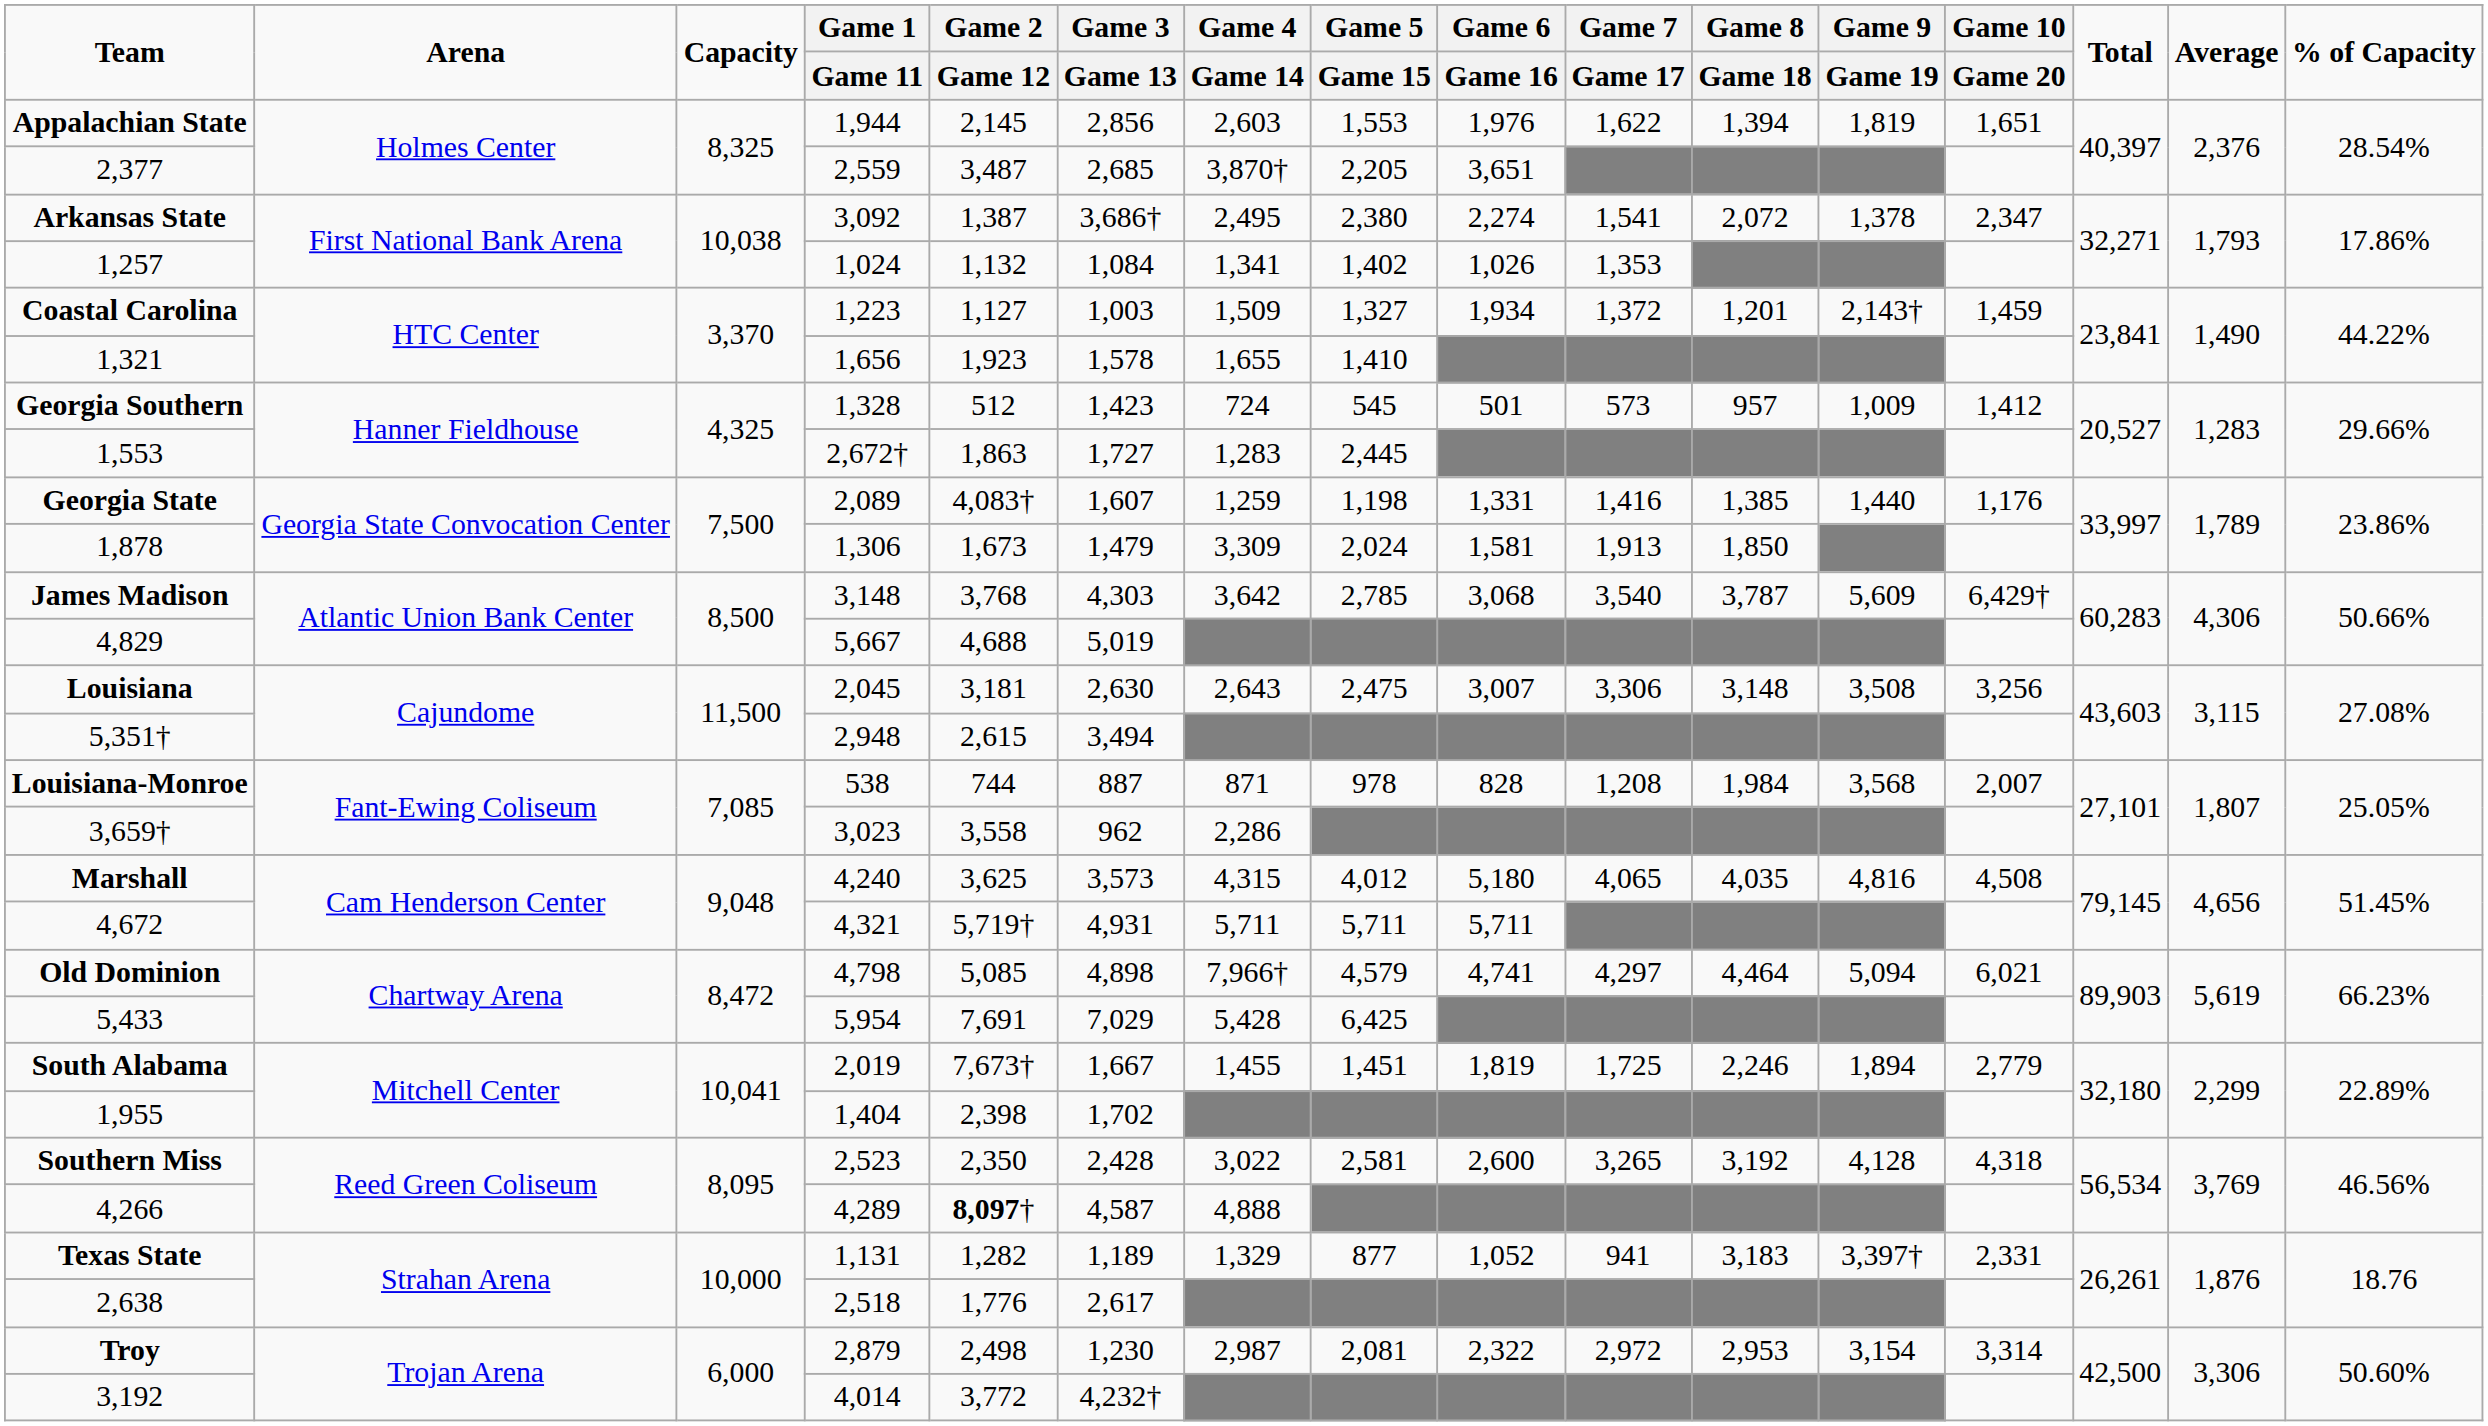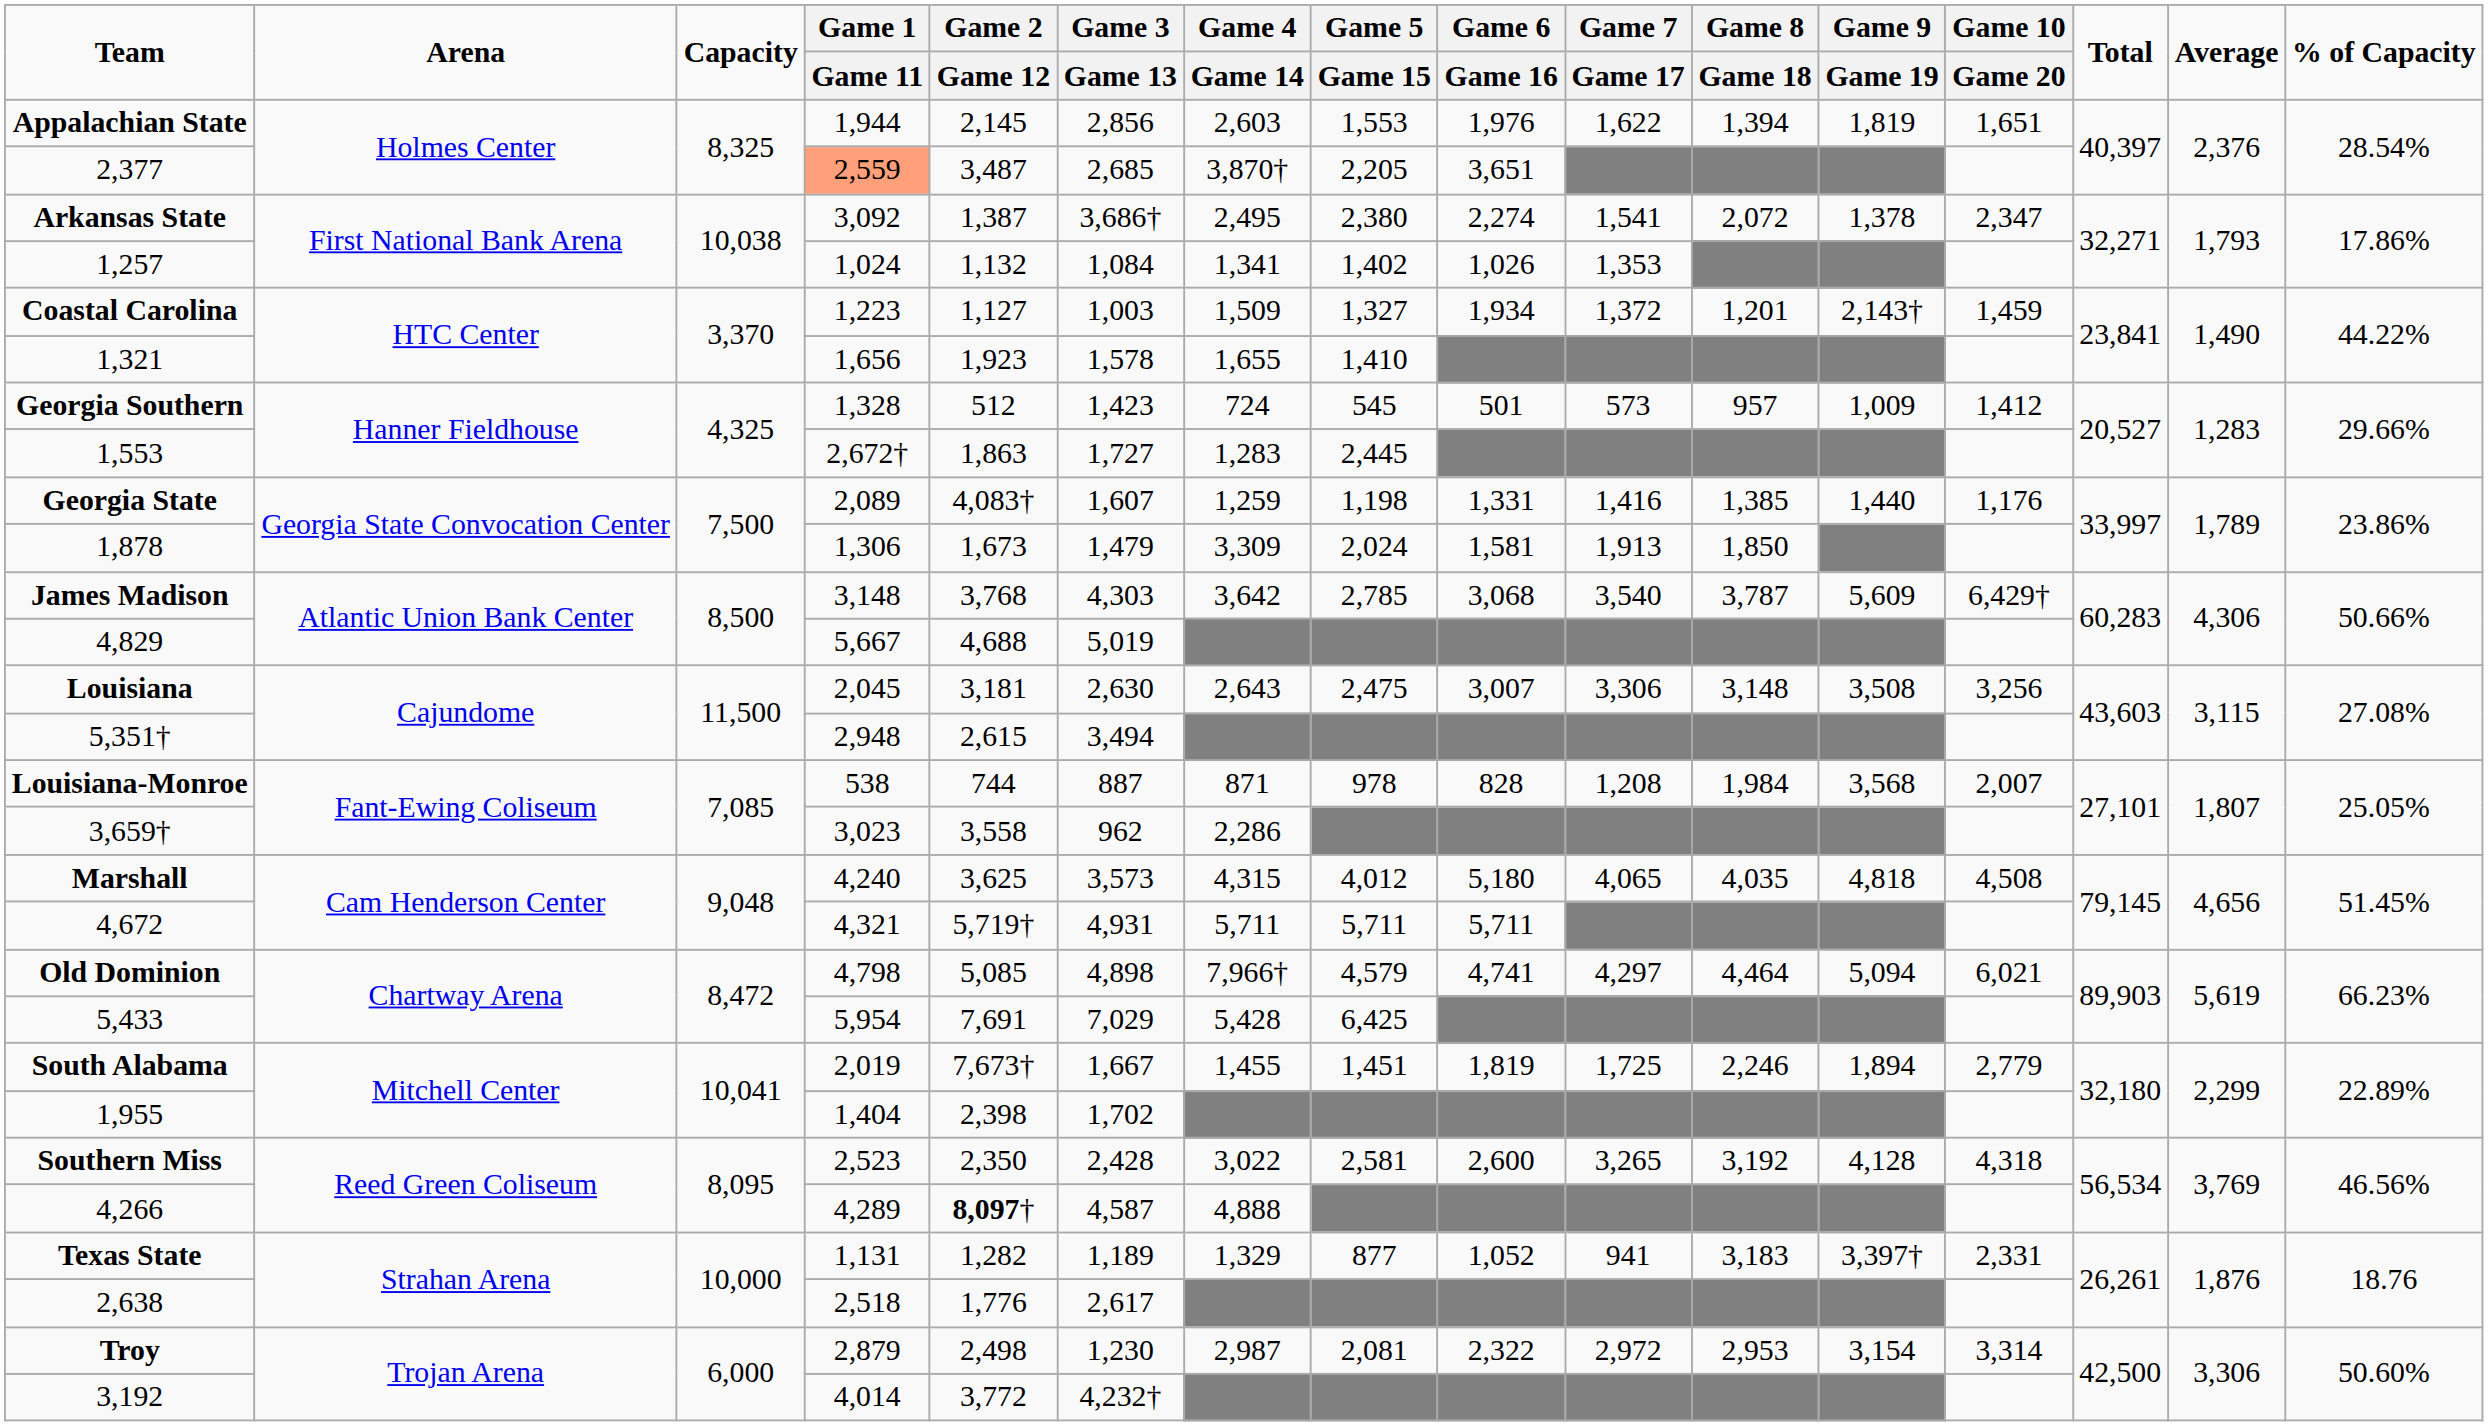(867, 169) no background -> (867, 169) lightsalmon background
(1882, 877) 4,816 -> (1882, 877) 4,818
